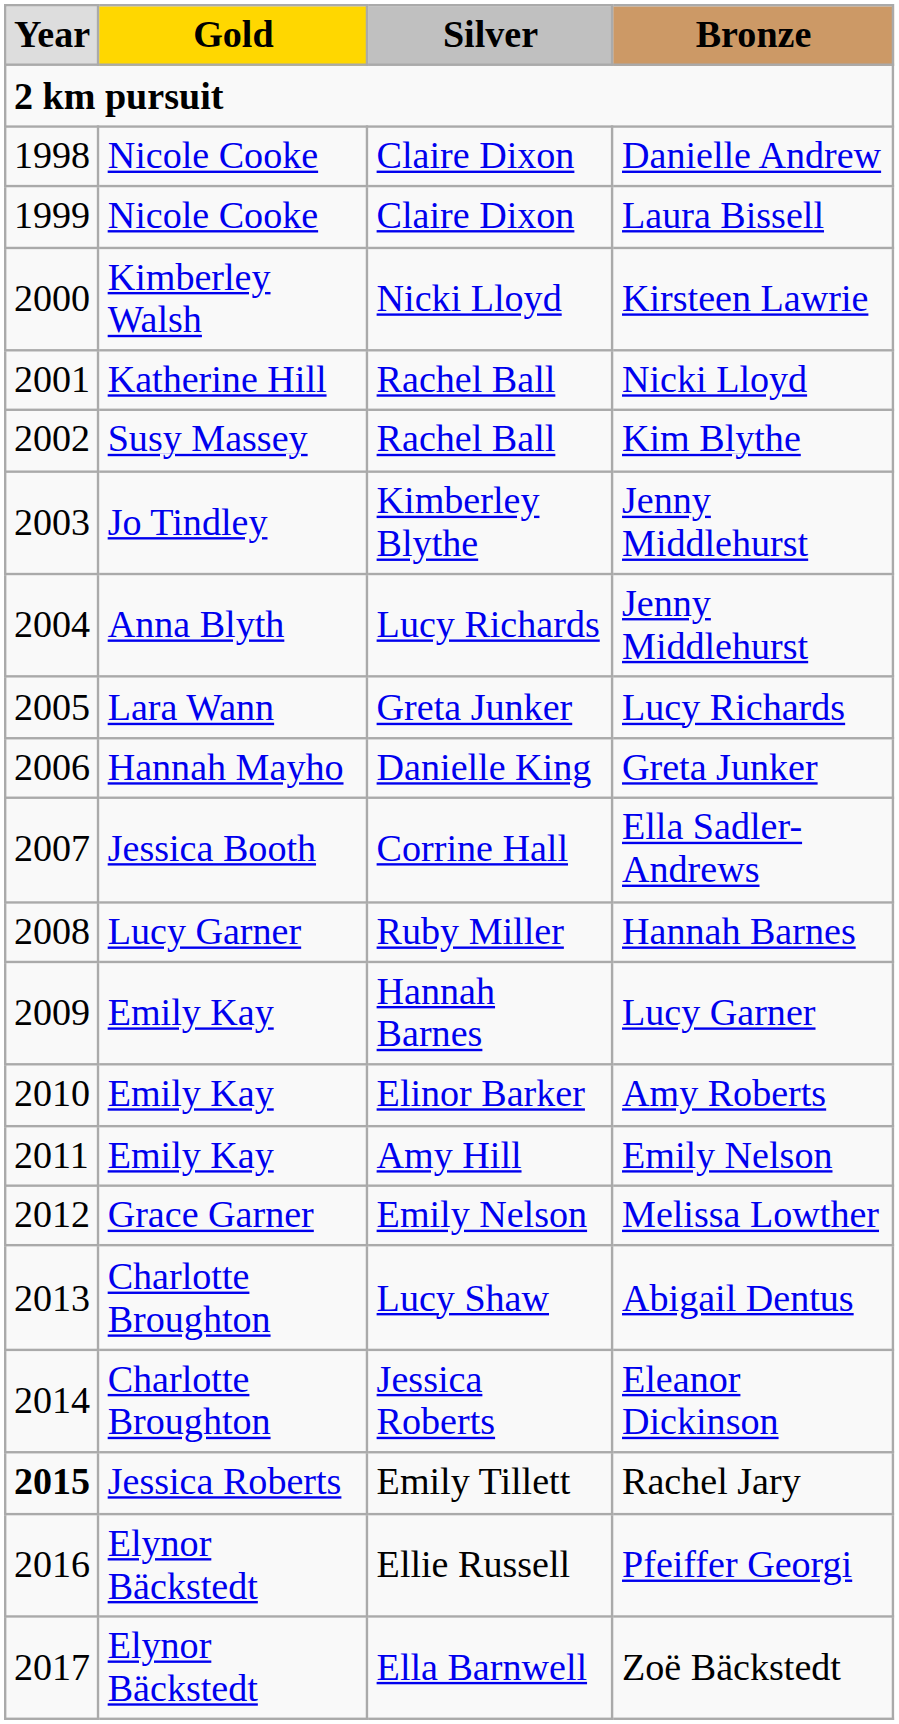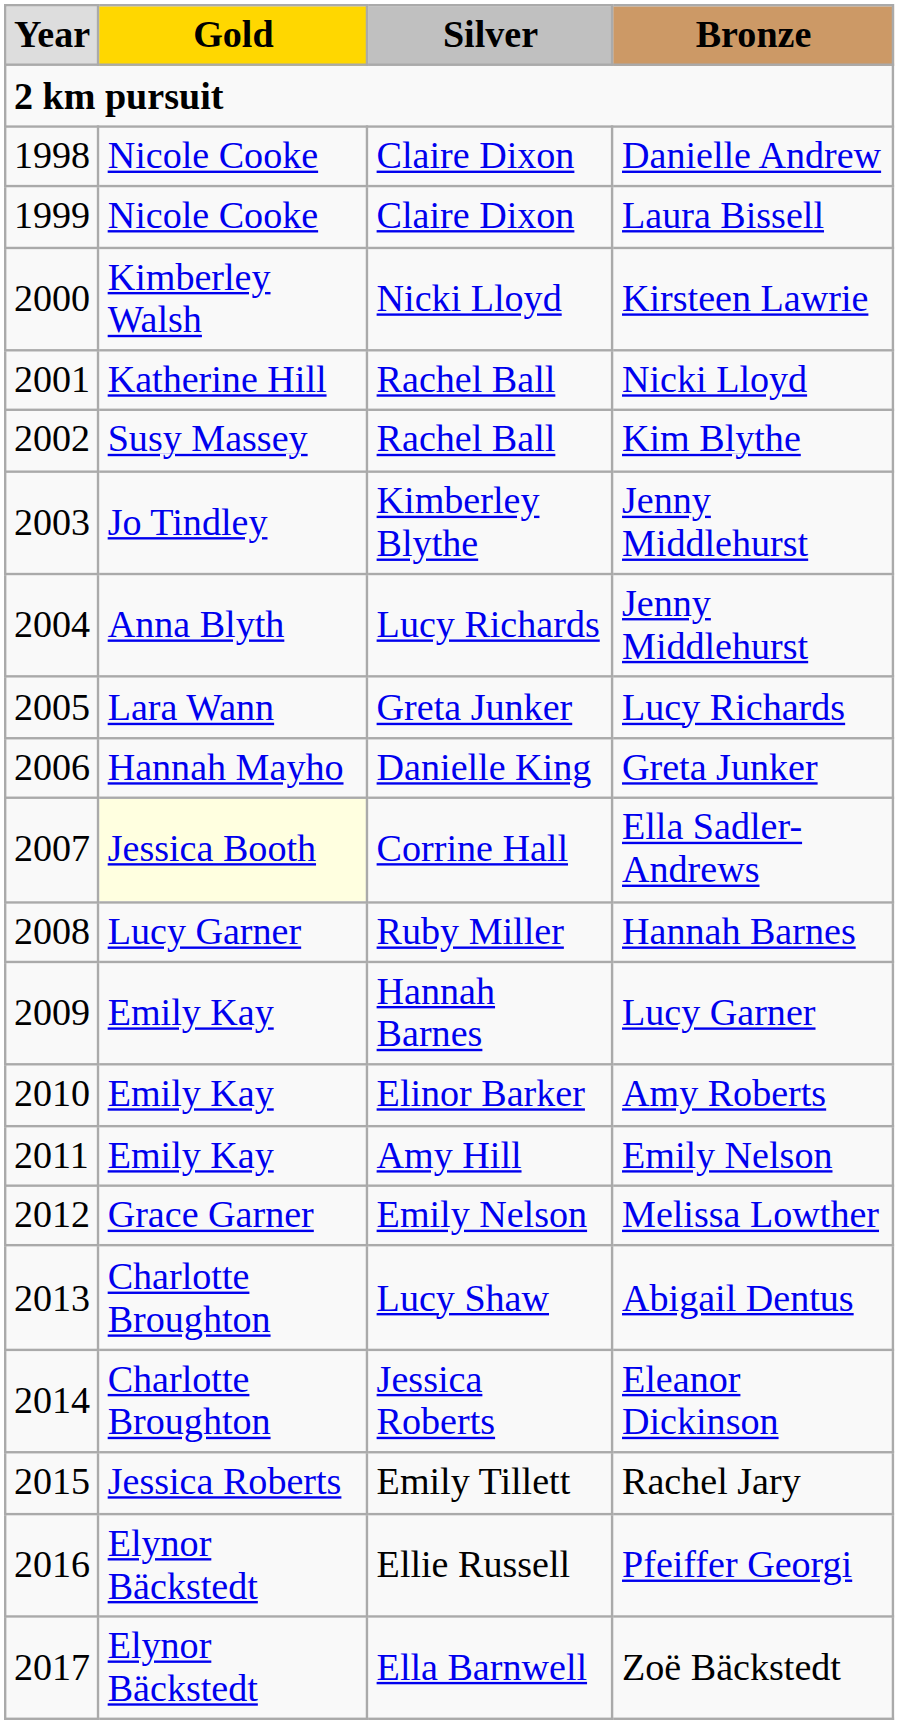(212, 848) no background -> (212, 848) lightyellow background
(52, 1482) bold -> (52, 1482) normal
